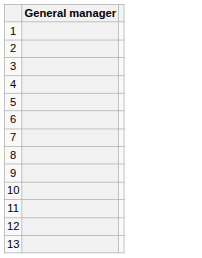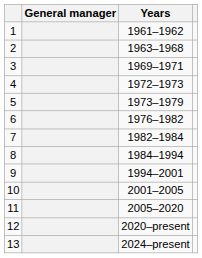+ column: (155, 13)
